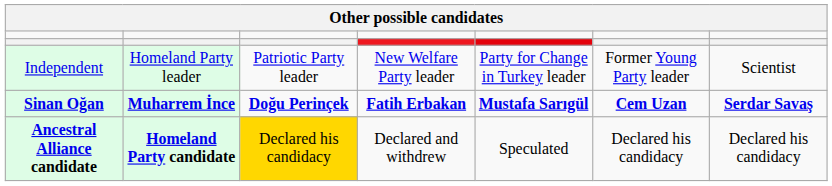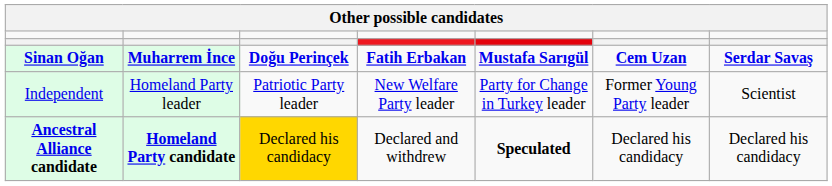rows swapped: (64, 103) <-> (64, 68)
(534, 148) normal -> (534, 148) bold
